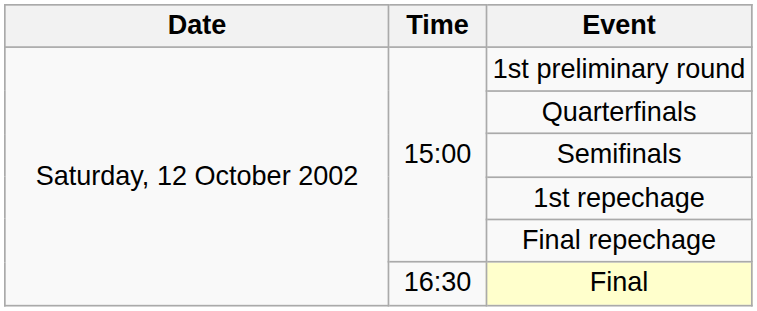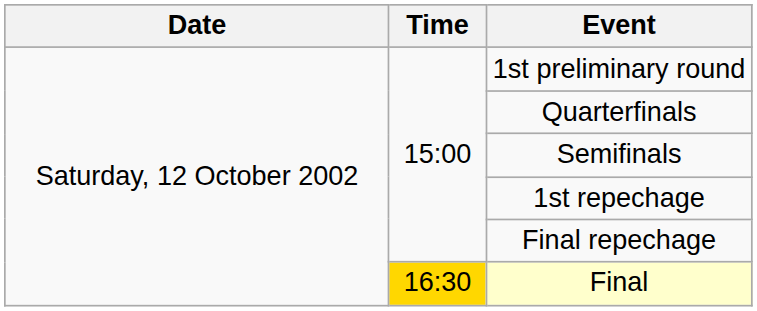(438, 283) no background -> (438, 283) gold background
